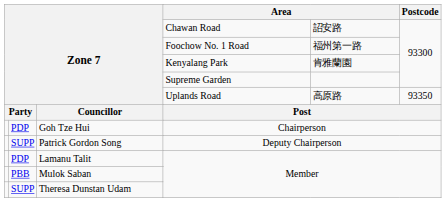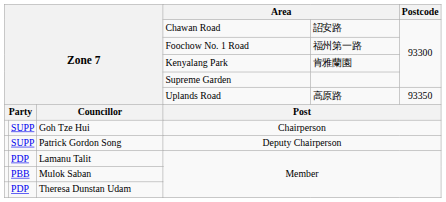(20, 127) PDP -> (23, 127) SUPP
(23, 189) SUPP -> (20, 189) PDP
